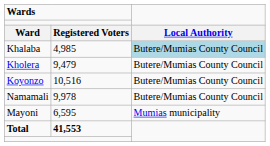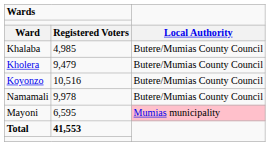(198, 49) lightblue background -> (198, 49) no background
(177, 113) no background -> (177, 113) pink background
